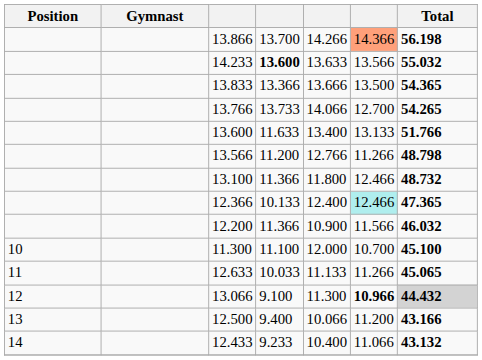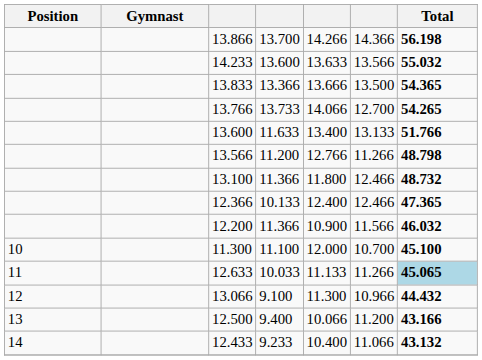(374, 39) lightsalmon background -> (374, 39) no background
(280, 62) bold -> (280, 62) normal
(374, 202) paleturquoise background -> (374, 202) no background
(421, 272) no background -> (421, 272) lightblue background
(374, 296) bold -> (374, 296) normal
(421, 296) lightgrey background -> (421, 296) no background
